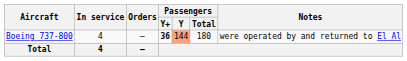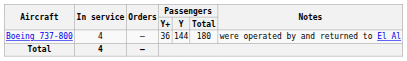(165, 37) bold -> (165, 37) normal
(181, 37) lightsalmon background -> (181, 37) no background
